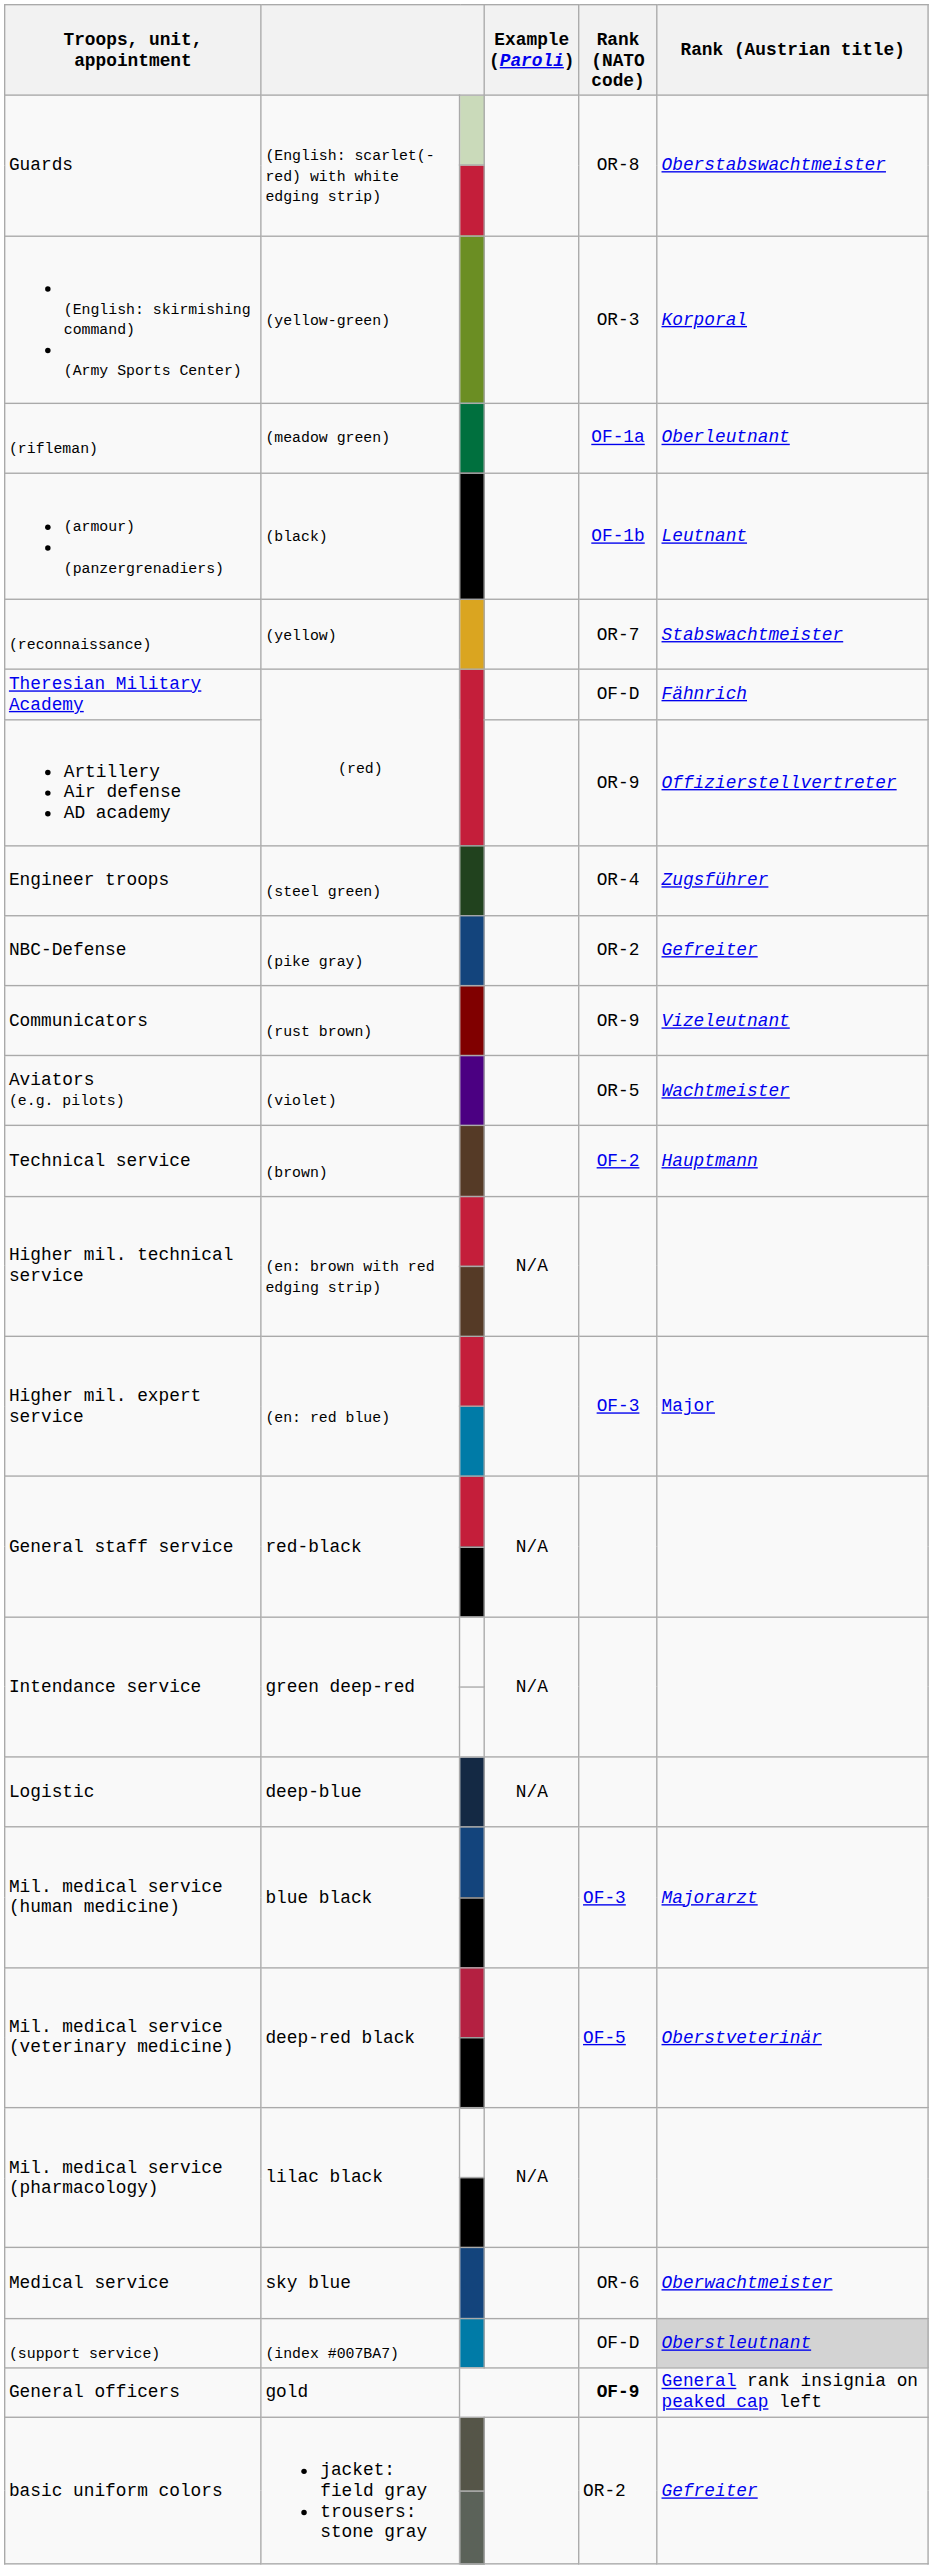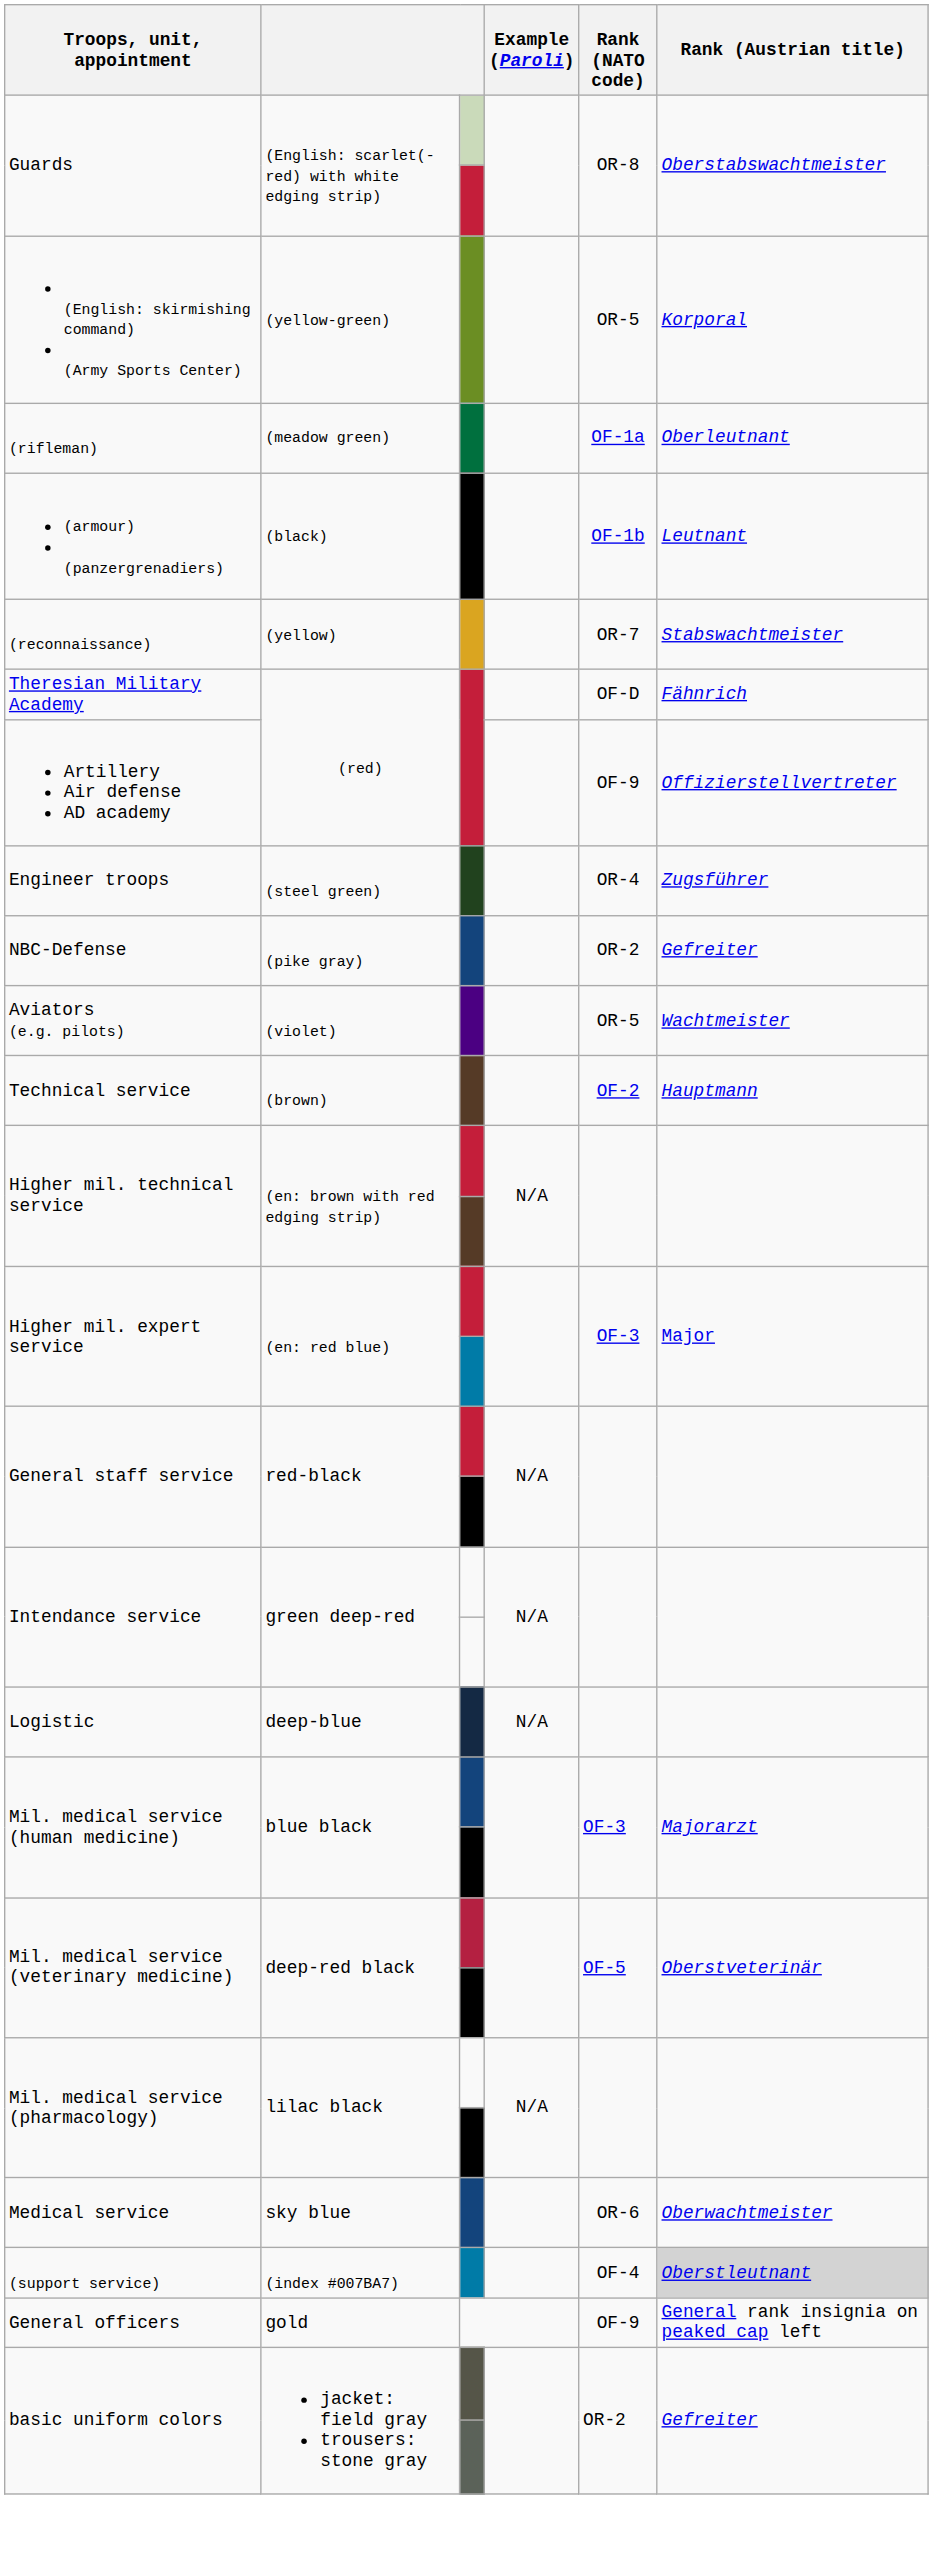(618, 319) OR-3 -> (618, 319) OR-5
(618, 782) OR-9 -> (618, 782) OF-9
- row: (78, 1021)
(618, 2343) OF-D -> (618, 2273) OF-4
(618, 2392) bold -> (618, 2322) normal
